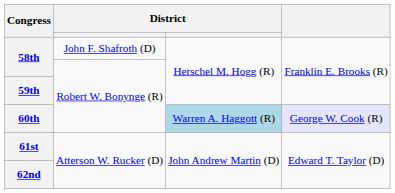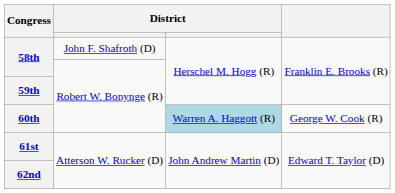(336, 118) lavender background -> (336, 118) no background
